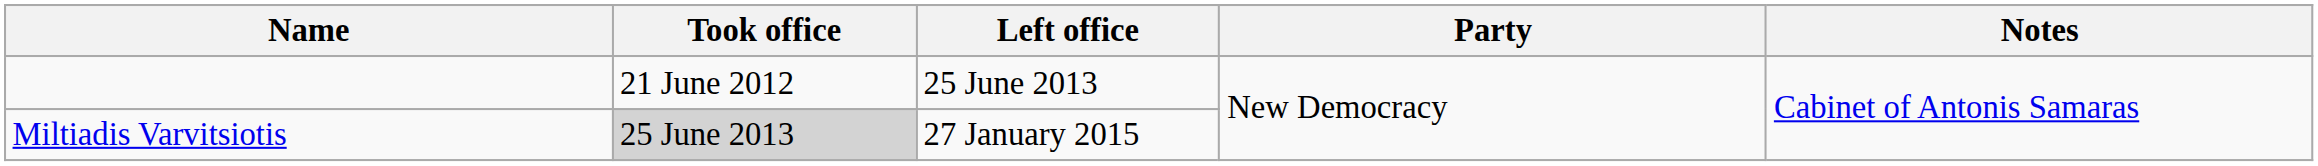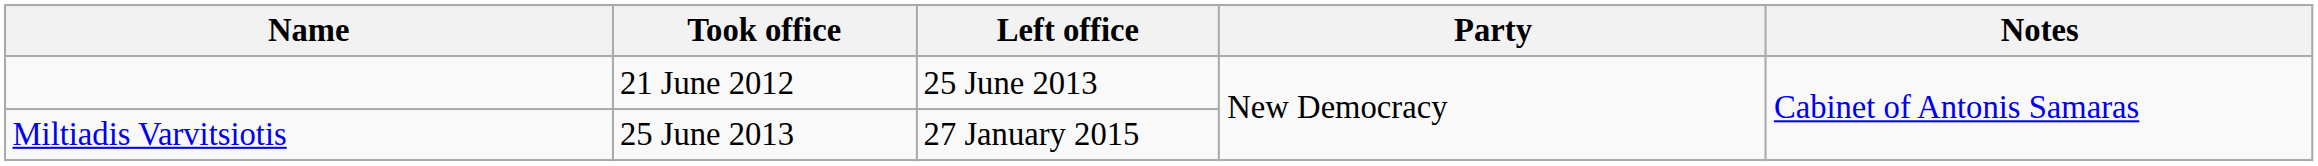(707, 133) lightgrey background -> (707, 133) no background
